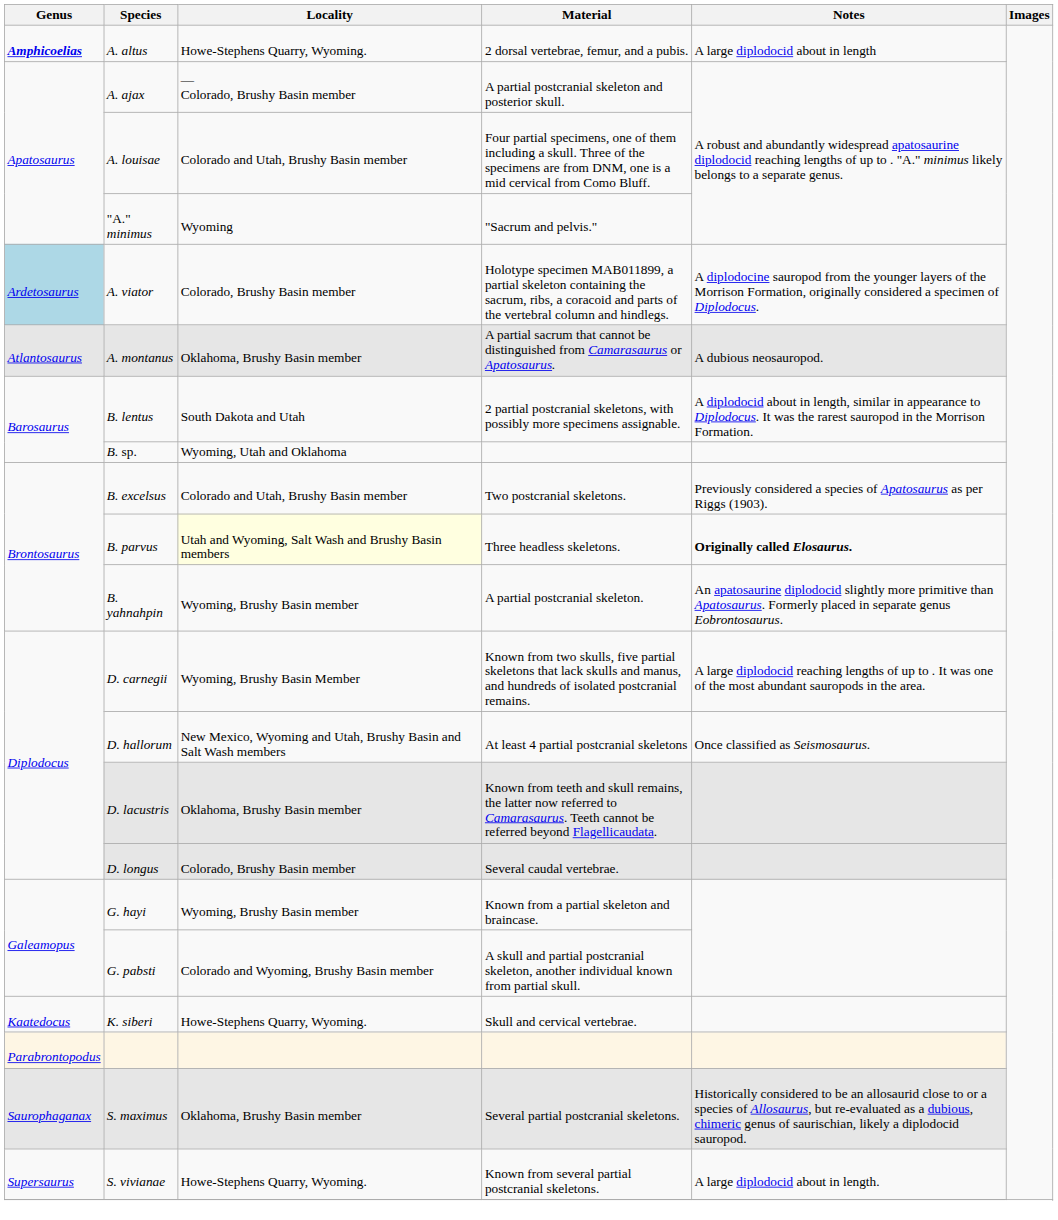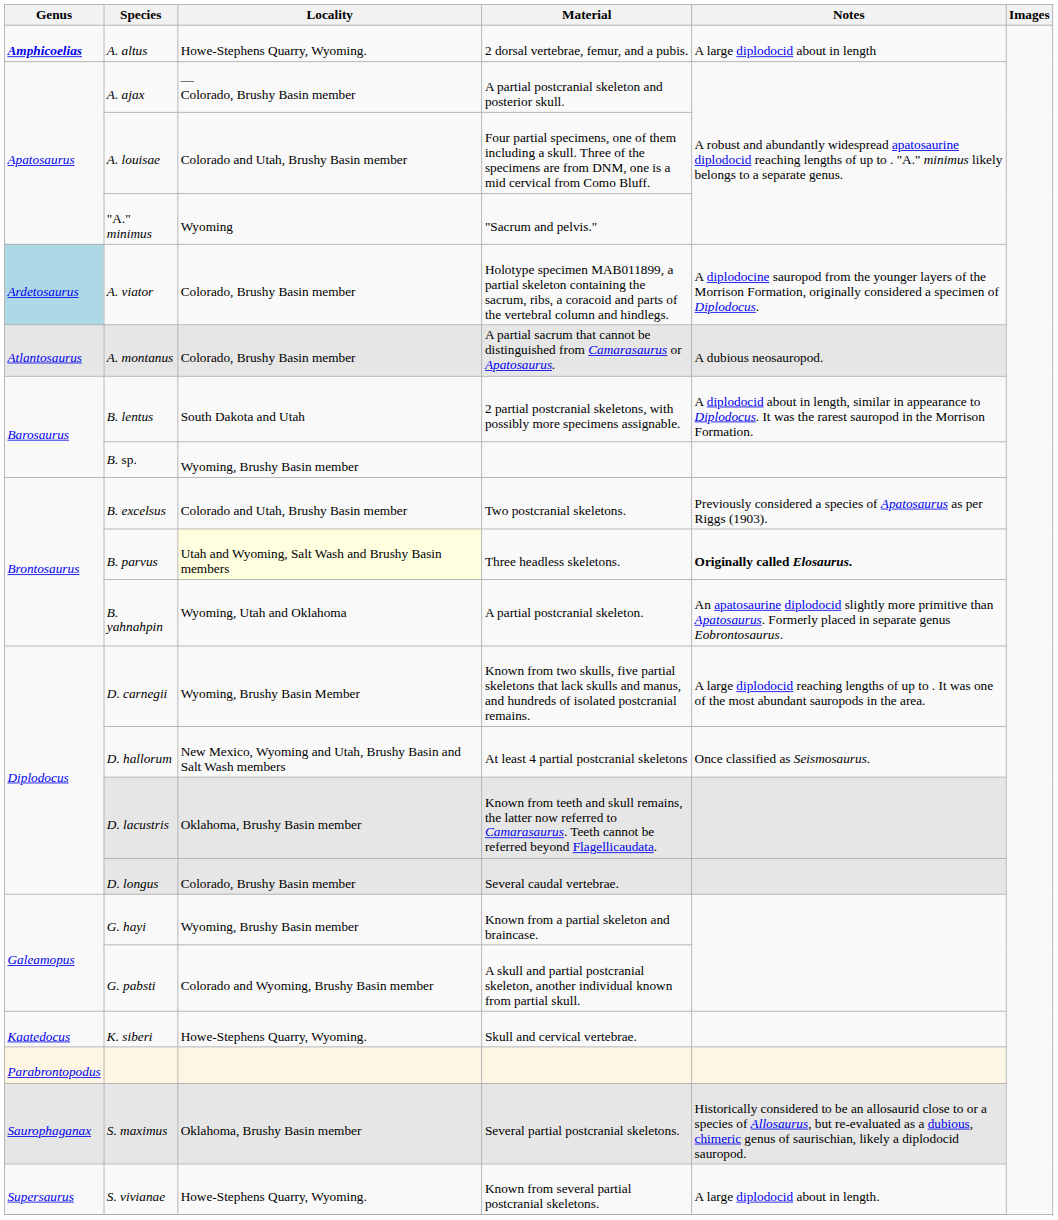(271, 358) Oklahoma, Brushy Basin member -> (268, 358) Colorado, Brushy Basin member
(264, 452) Wyoming, Utah and Oklahoma -> (269, 467) Wyoming, Brushy Basin member
(269, 605) Wyoming, Brushy Basin member -> (264, 612) Wyoming, Utah and Oklahoma
